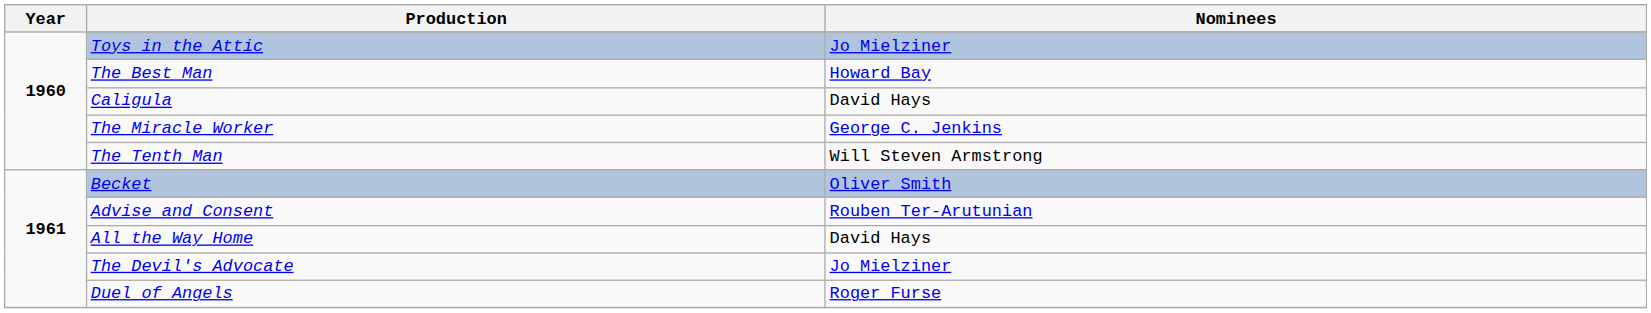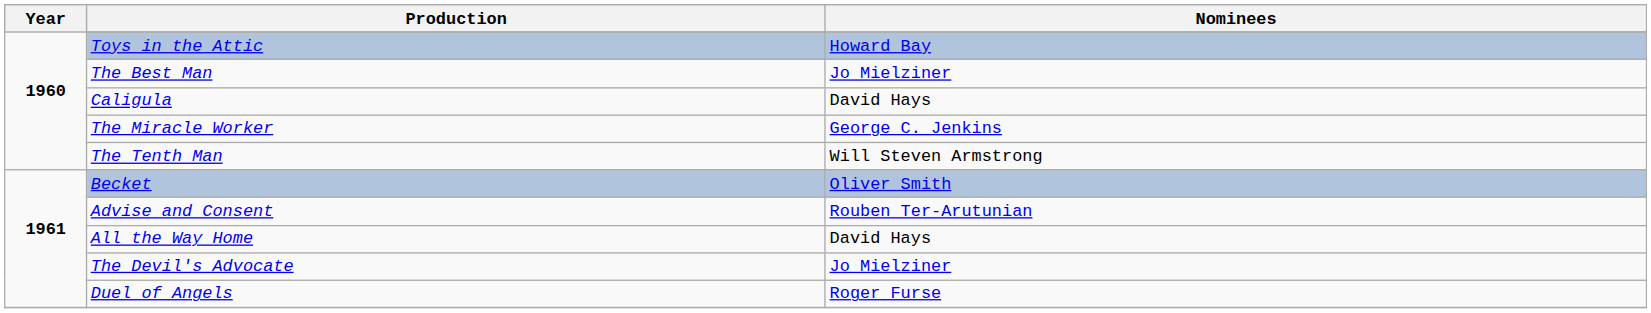(890, 46) Jo Mielziner -> (880, 46) Howard Bay
(880, 74) Howard Bay -> (890, 74) Jo Mielziner
